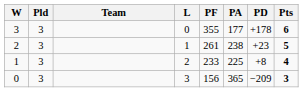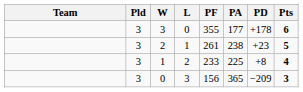columns swapped: (114, 12) <-> (16, 12)
